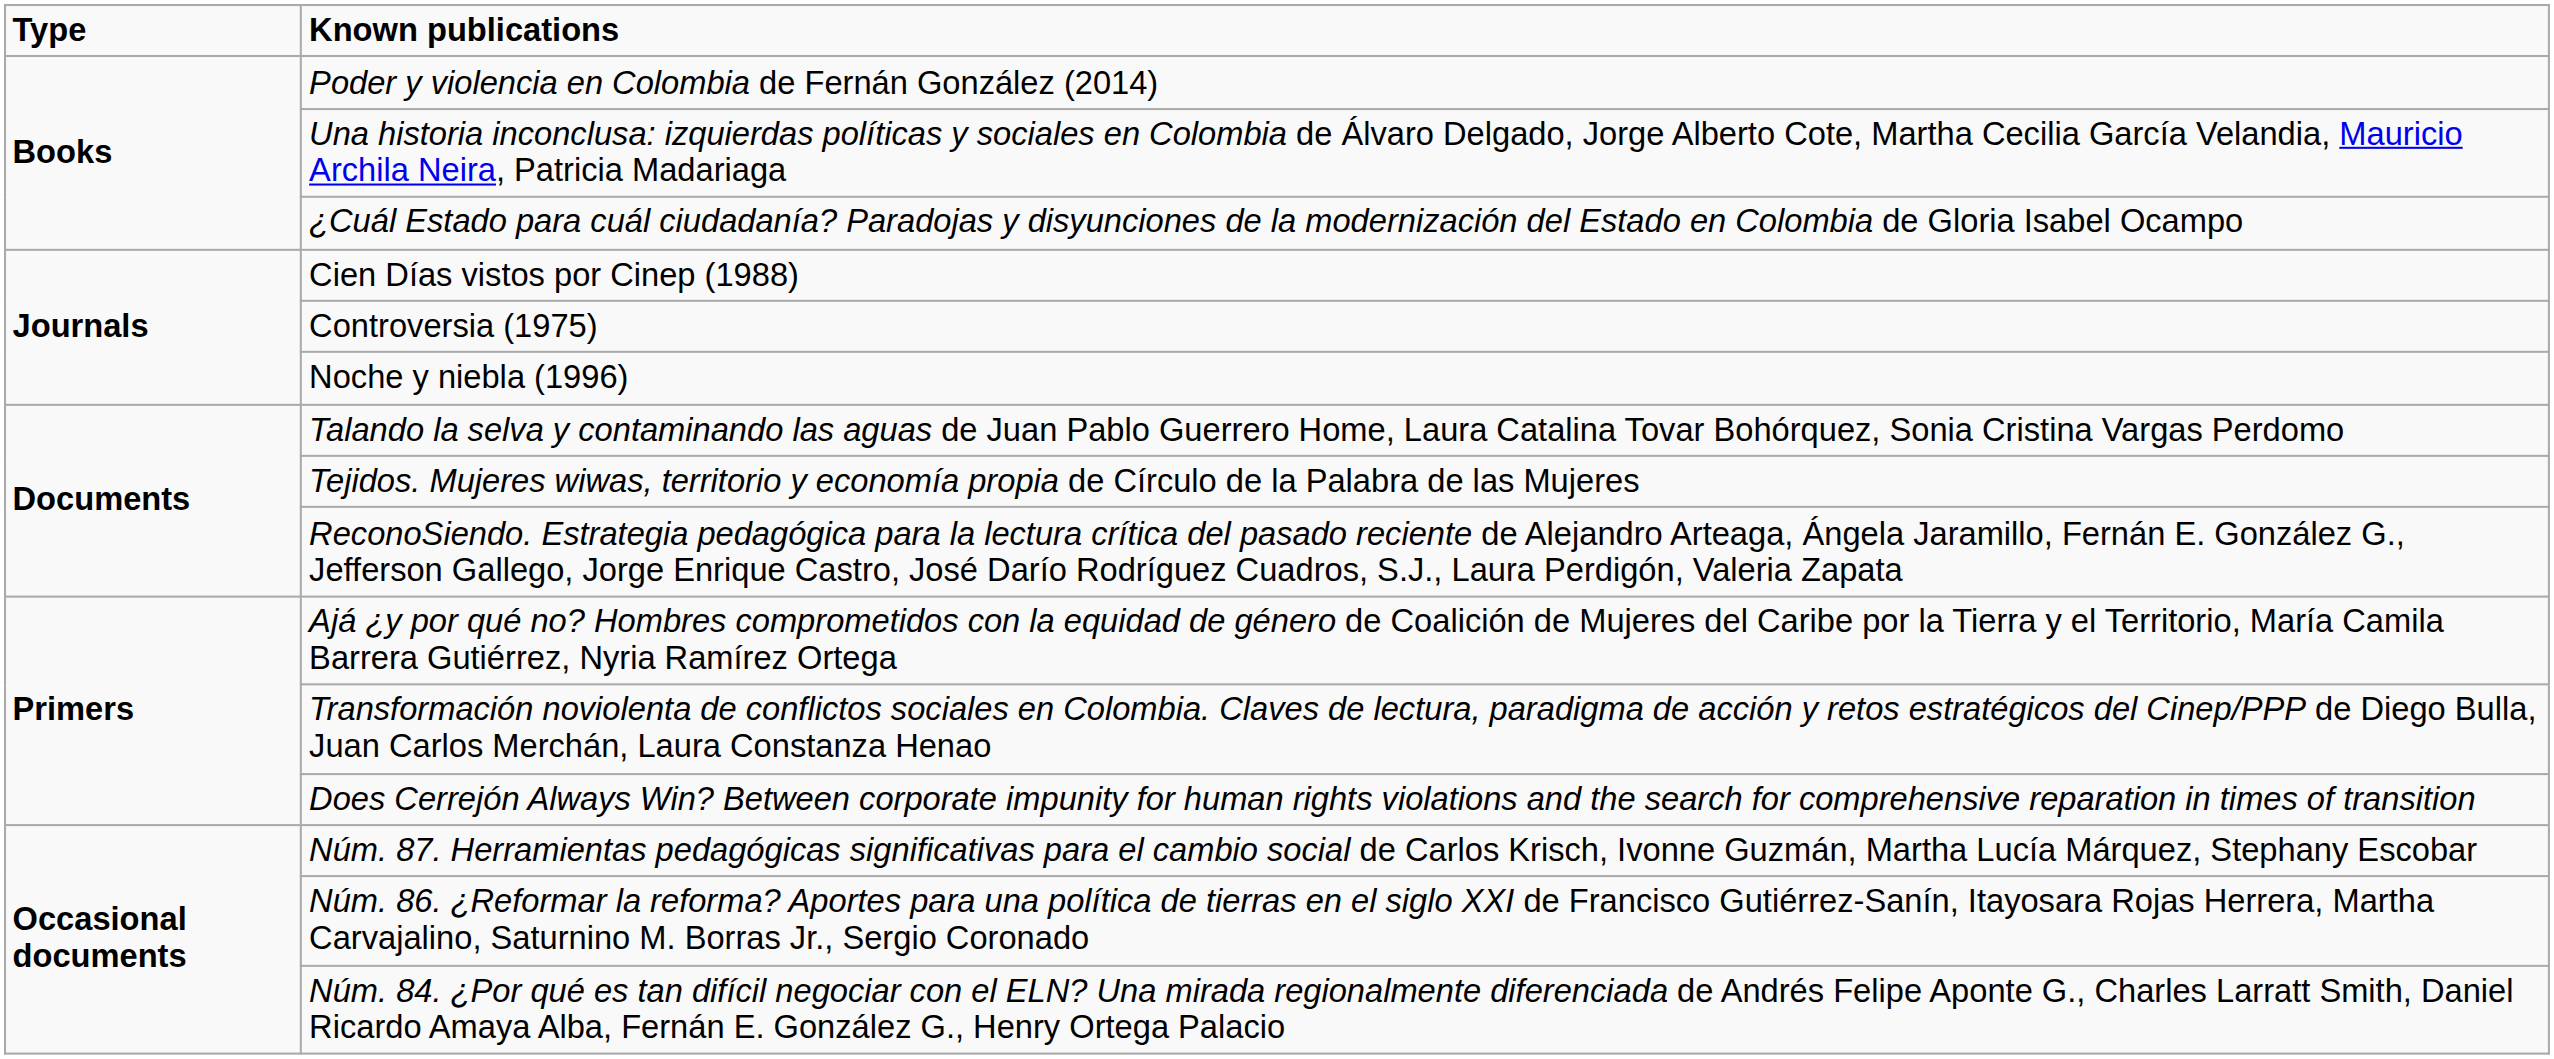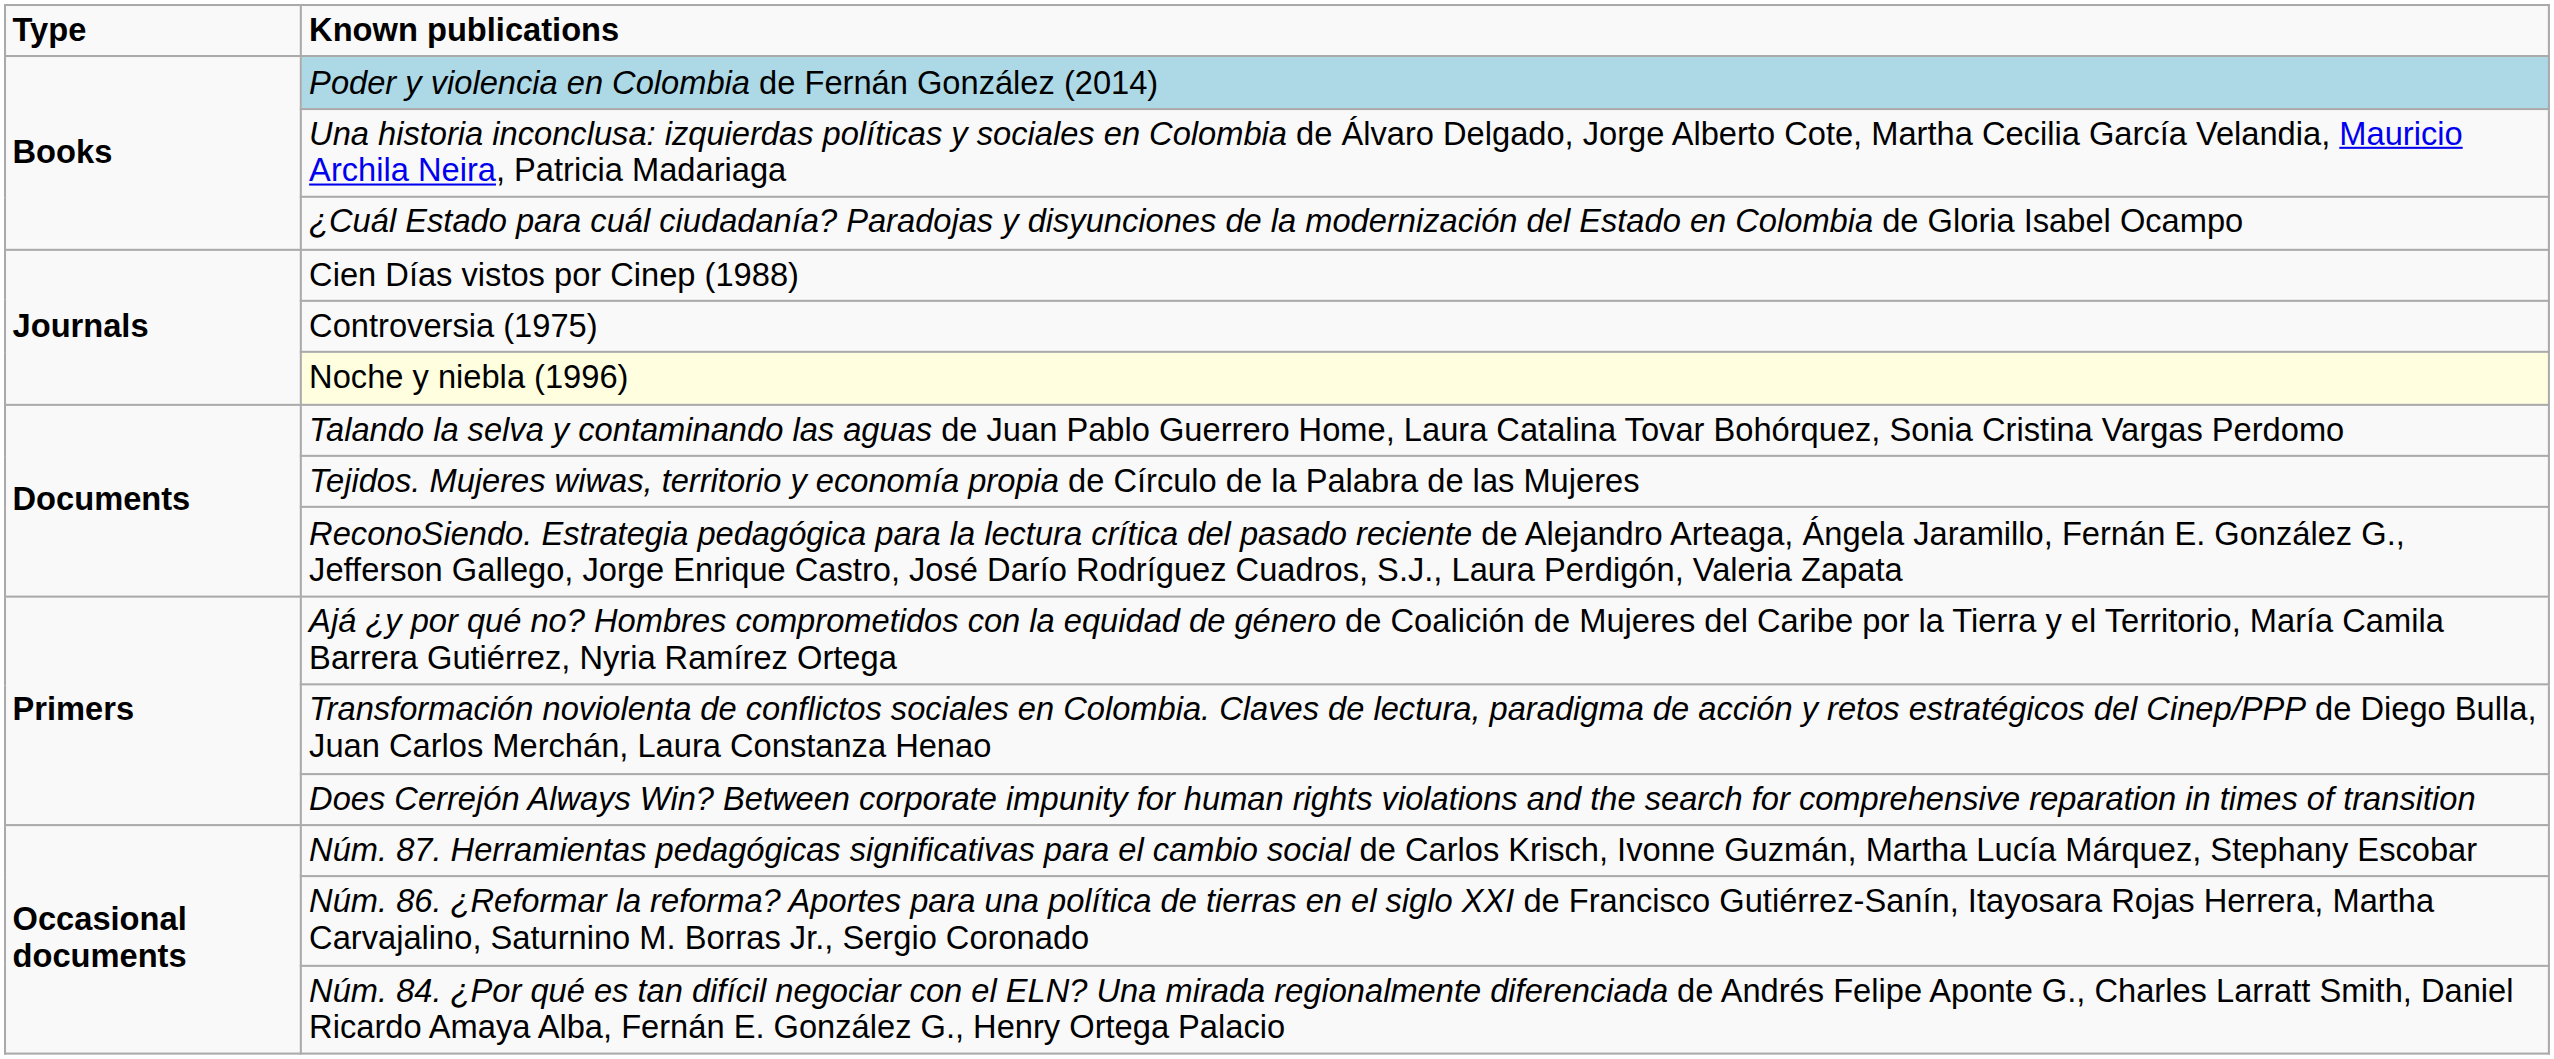(734, 82) no background -> (734, 82) lightblue background
(469, 377) no background -> (469, 377) lightyellow background
